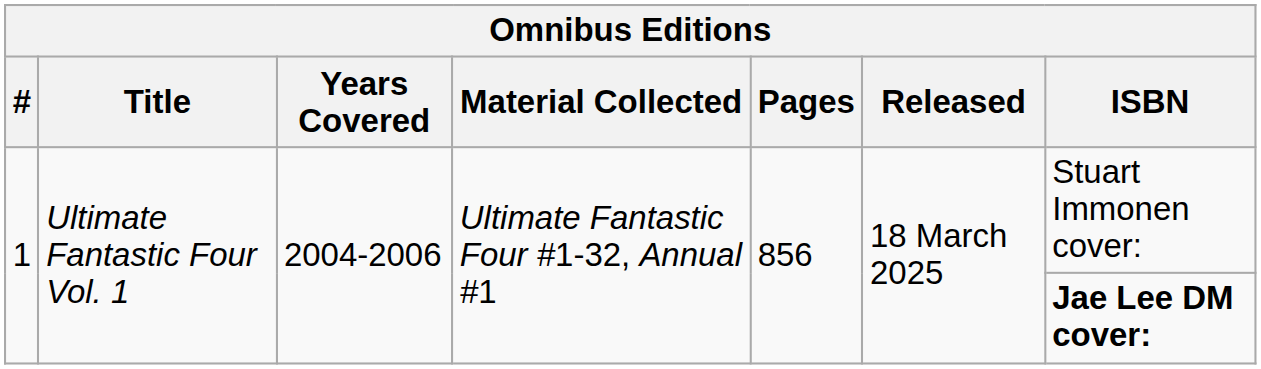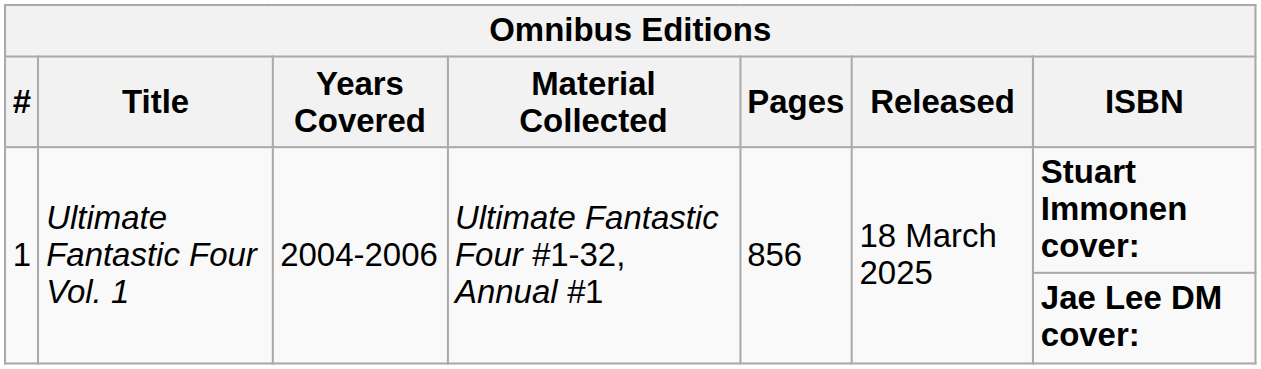(1121, 209) normal -> (1114, 209) bold
